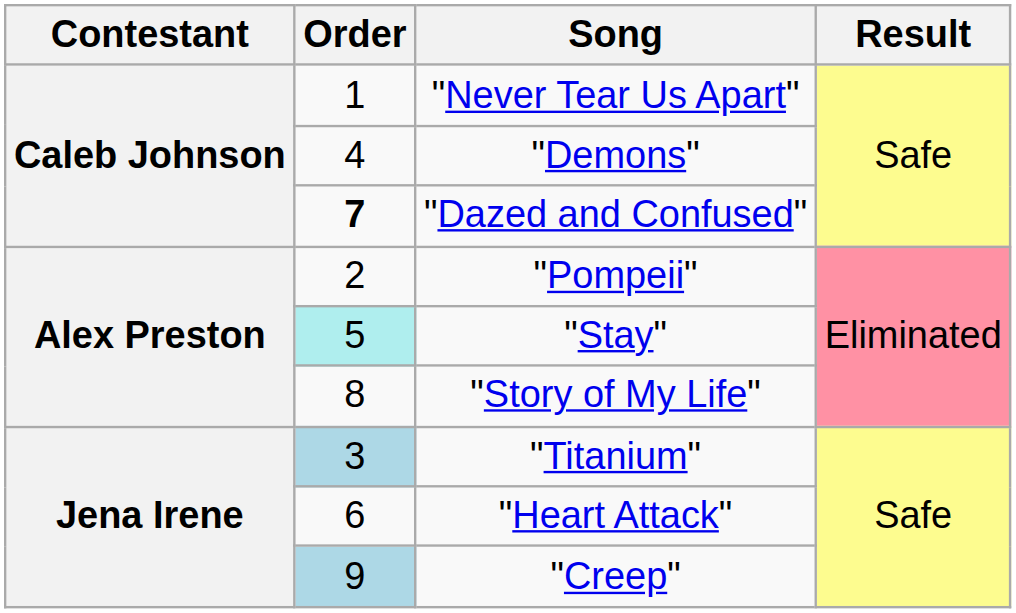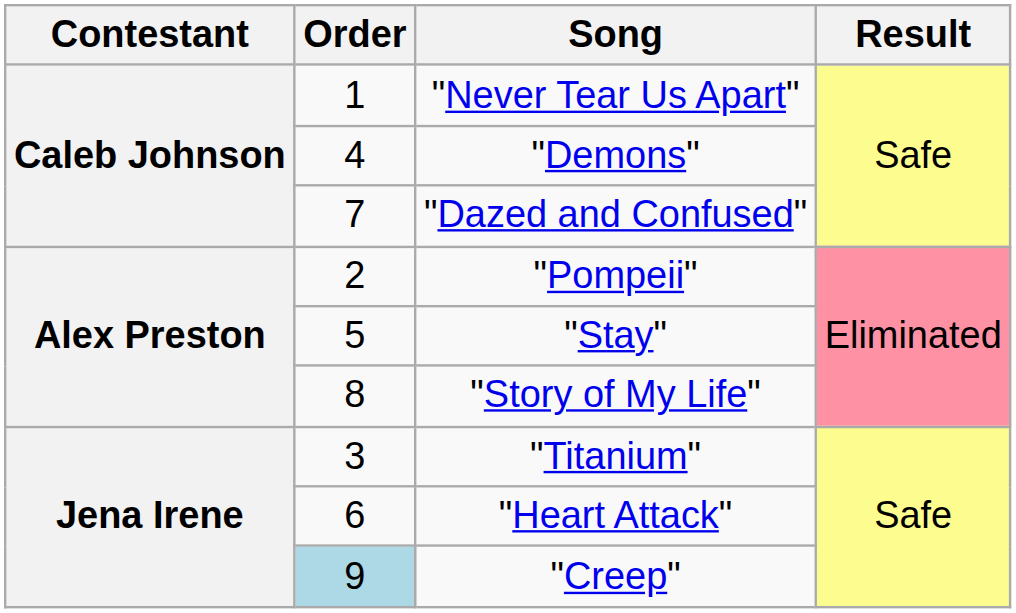(355, 214) bold -> (355, 214) normal
(355, 335) paleturquoise background -> (355, 335) no background
(355, 455) lightblue background -> (355, 455) no background
